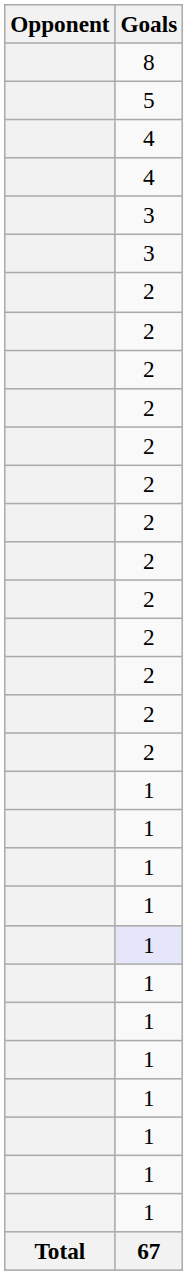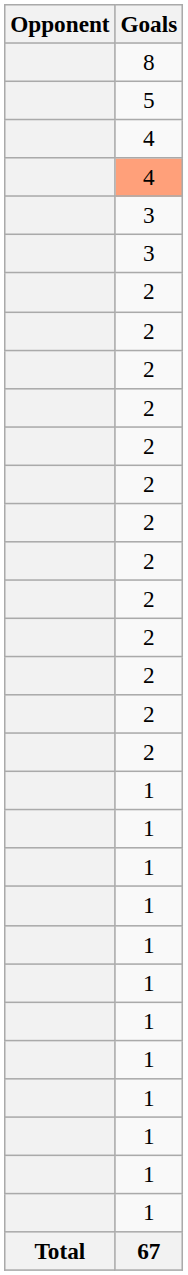(149, 177) no background -> (149, 177) lightsalmon background
(149, 944) lavender background -> (149, 944) no background
